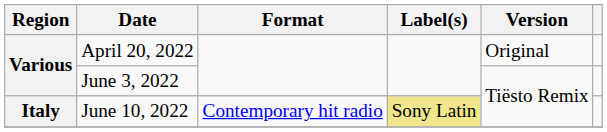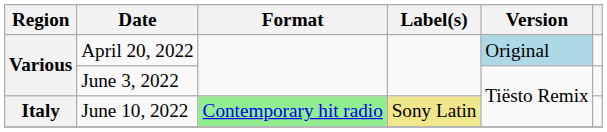(517, 50) no background -> (517, 50) lightblue background
(293, 111) no background -> (293, 111) lightgreen background
